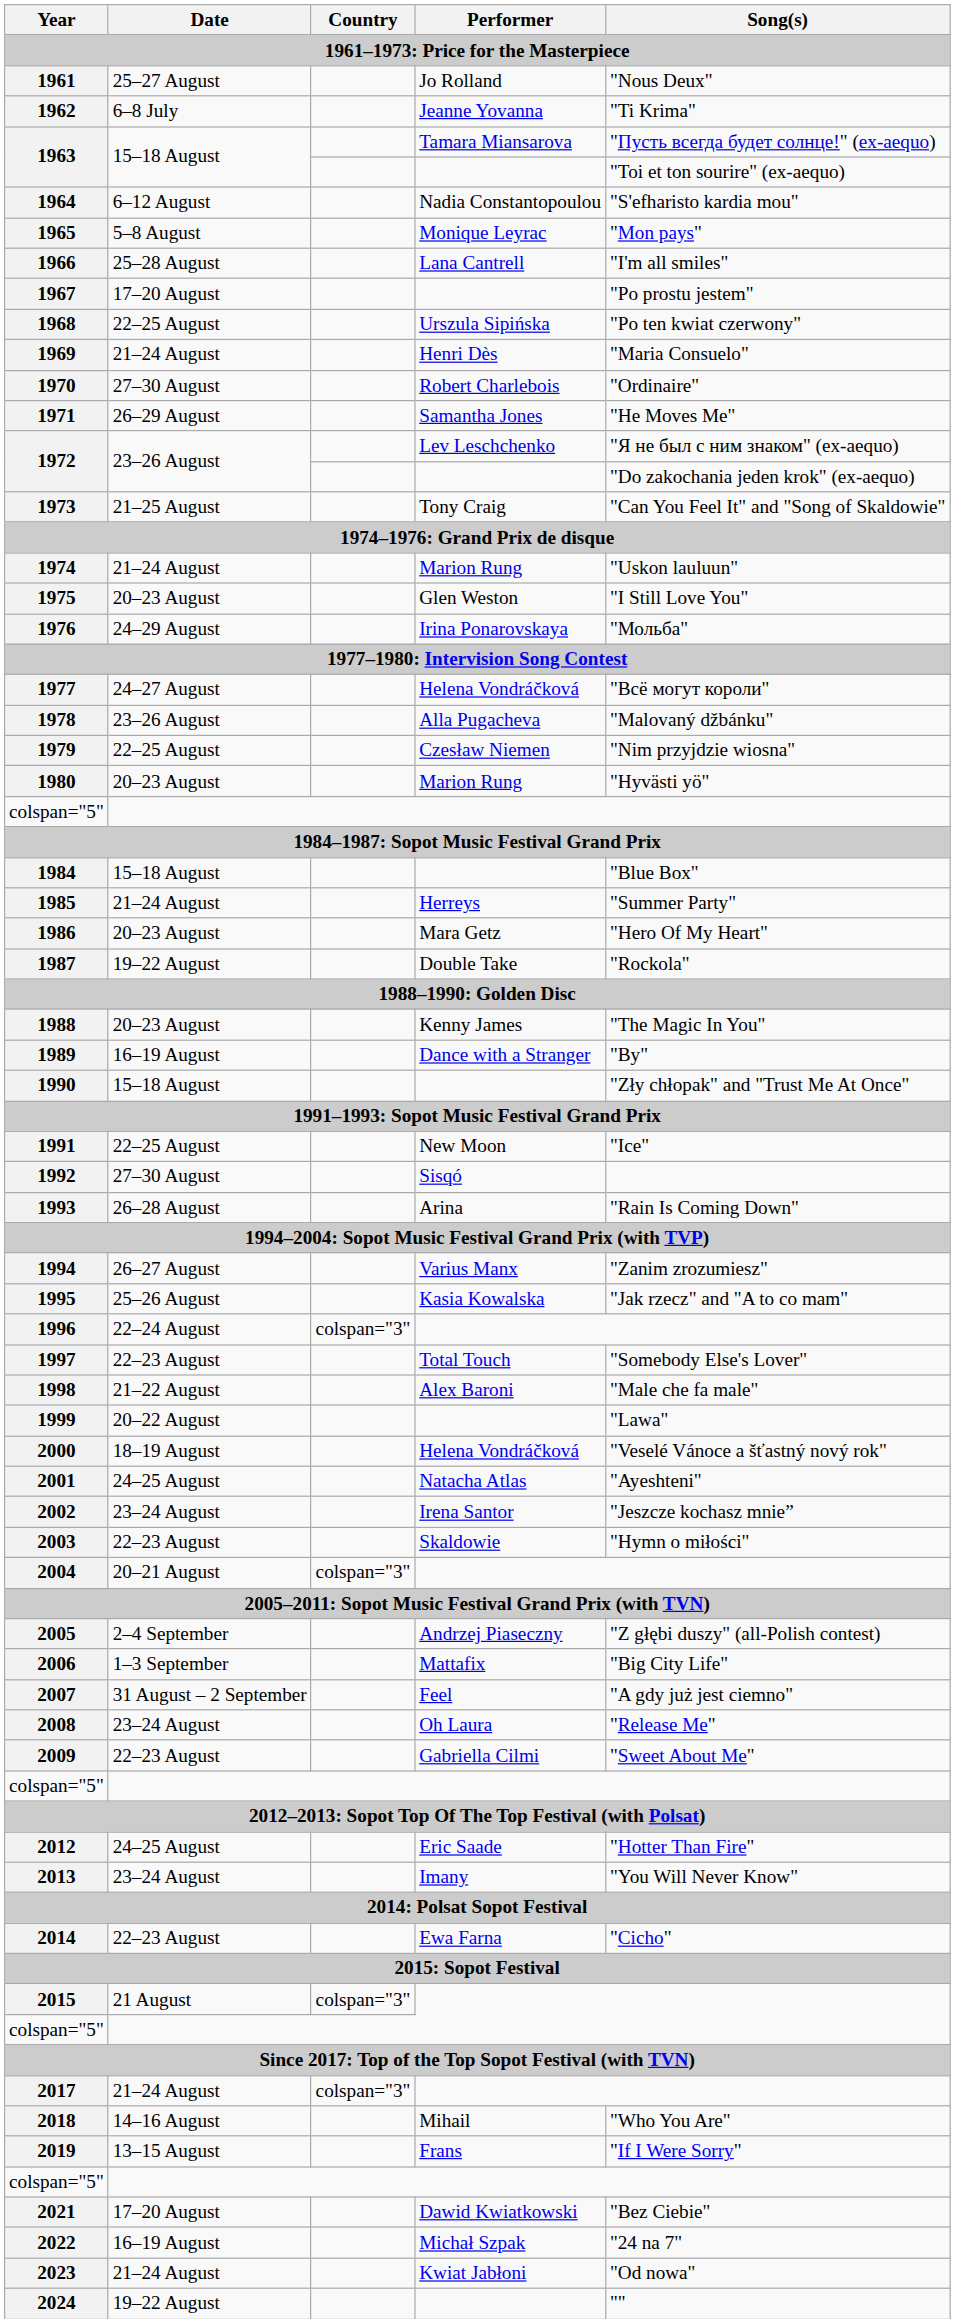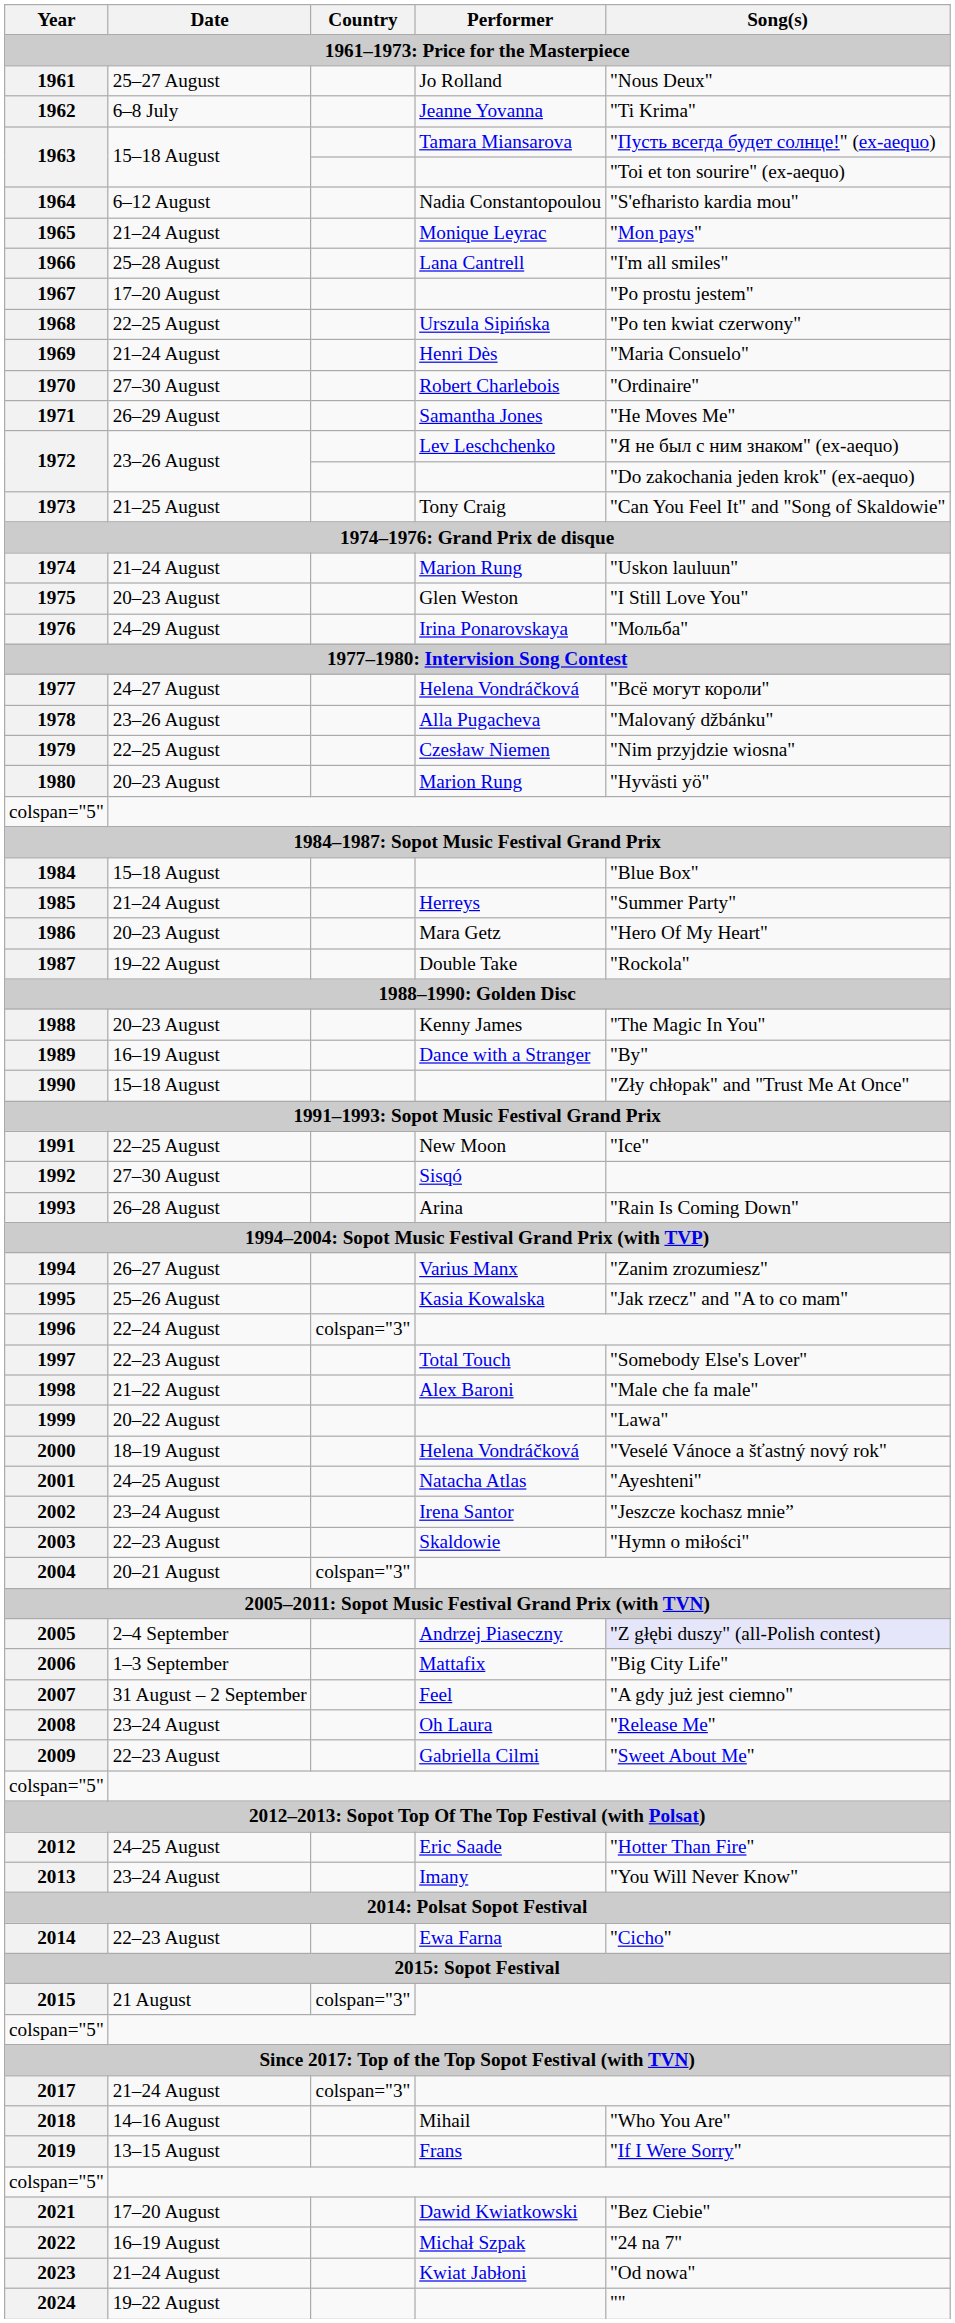(157, 232) 5–8 August -> (166, 232) 21–24 August
(745, 1633) no background -> (745, 1633) lavender background
